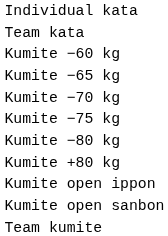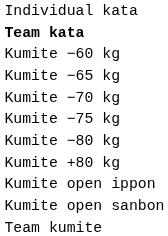(44, 33) normal -> (44, 33) bold
